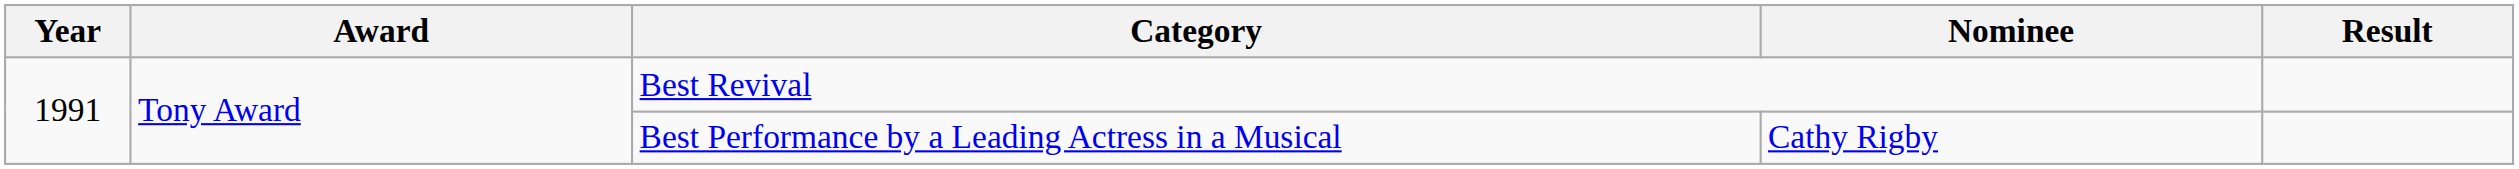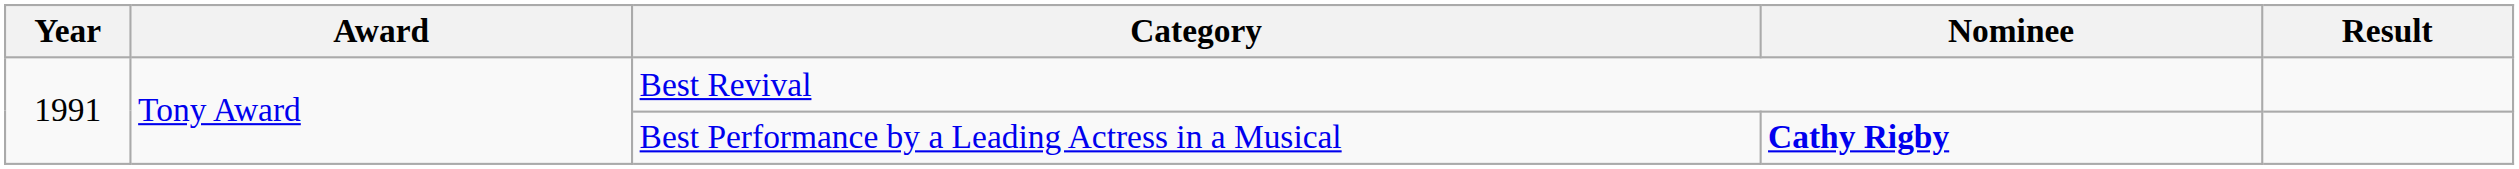(1853, 137) normal -> (1859, 137) bold
